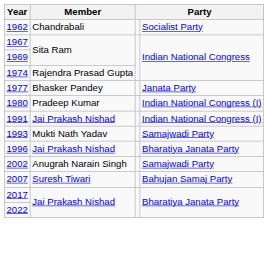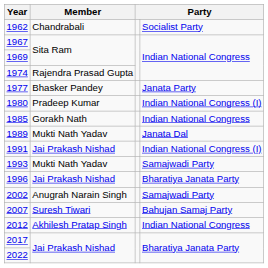+ row: (17, 118)
+ row: (17, 133)
+ row: (17, 225)
